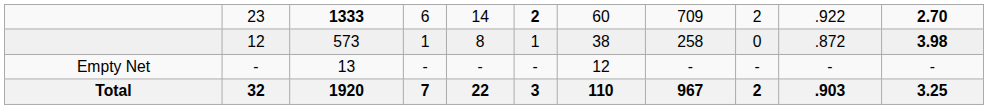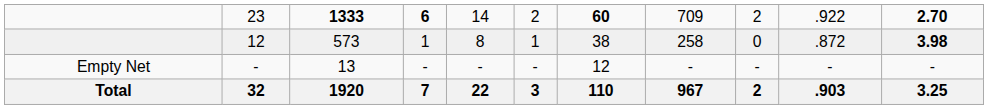(425, 16) normal -> (425, 16) bold
(535, 16) bold -> (535, 16) normal
(601, 16) normal -> (601, 16) bold
